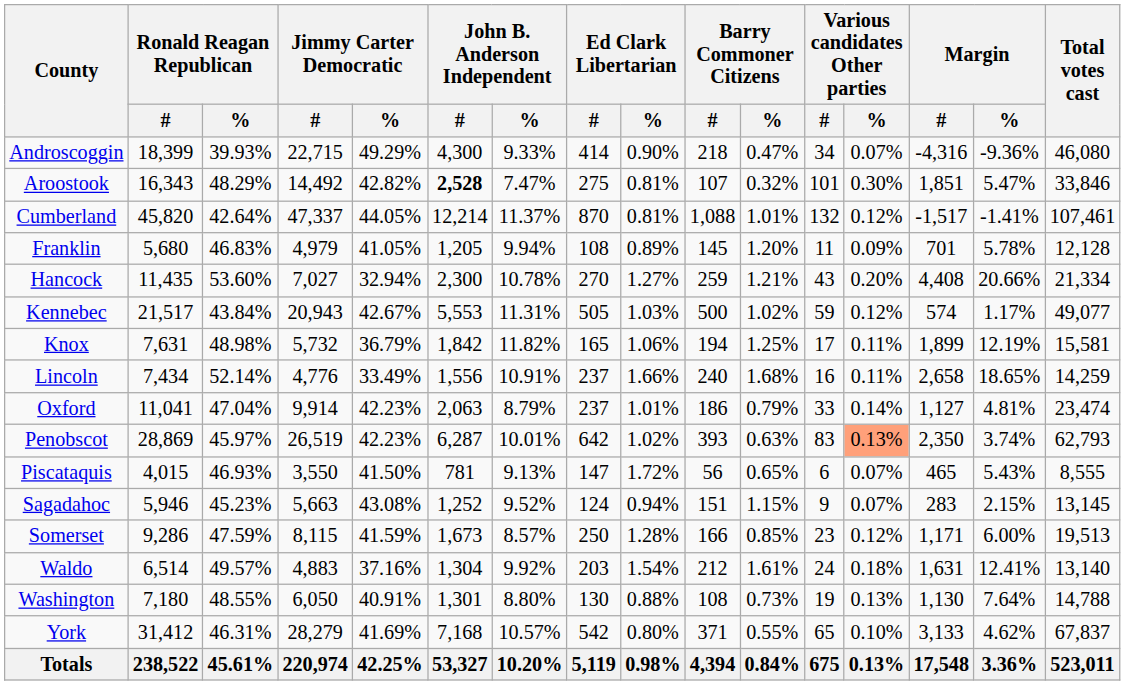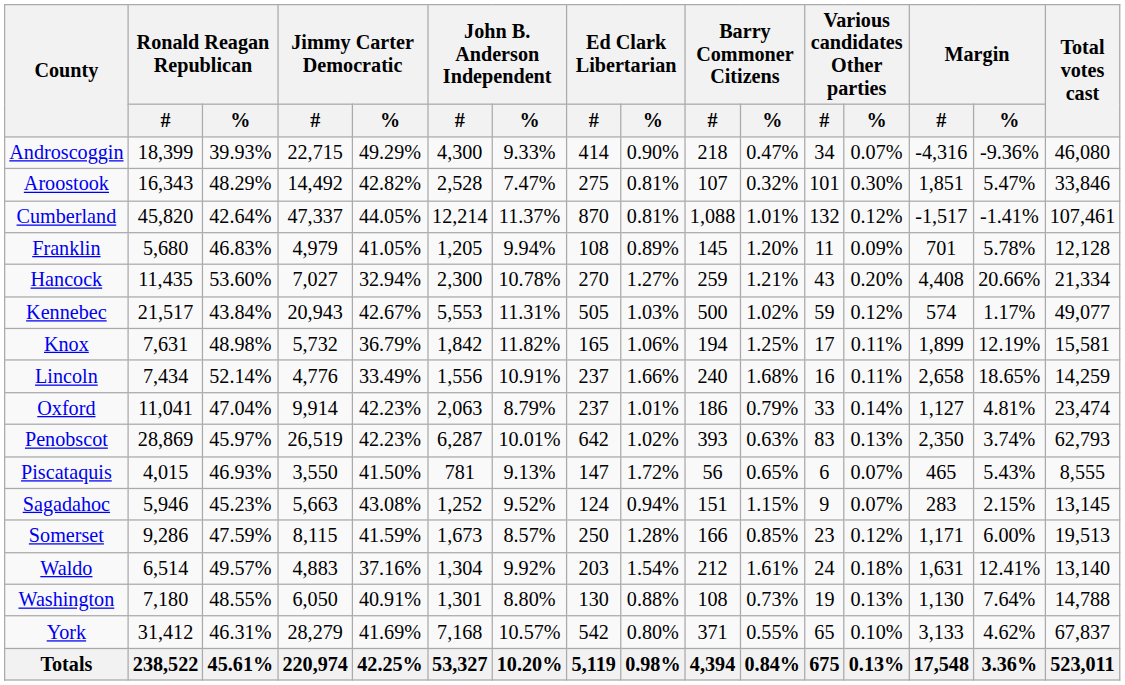(460, 184) bold -> (460, 184) normal
(877, 440) lightsalmon background -> (877, 440) no background
